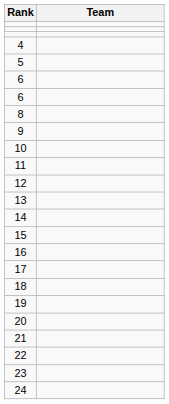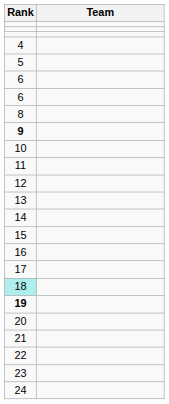(20, 131) normal -> (20, 131) bold
(20, 286) no background -> (20, 286) paleturquoise background
(20, 304) normal -> (20, 304) bold
